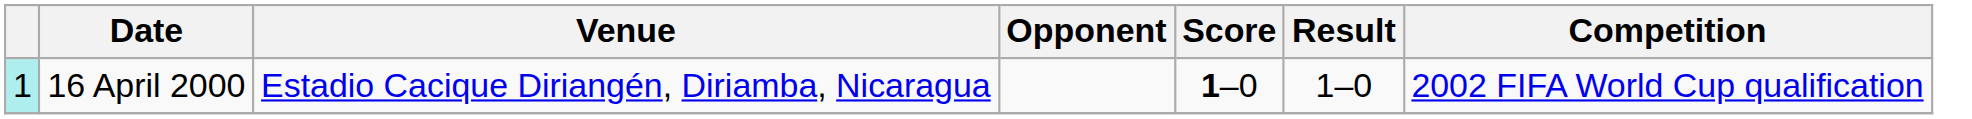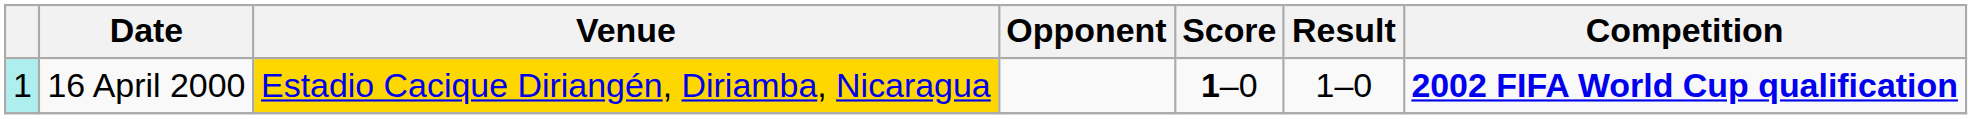(626, 85) no background -> (626, 85) gold background
(1668, 85) normal -> (1685, 85) bold
